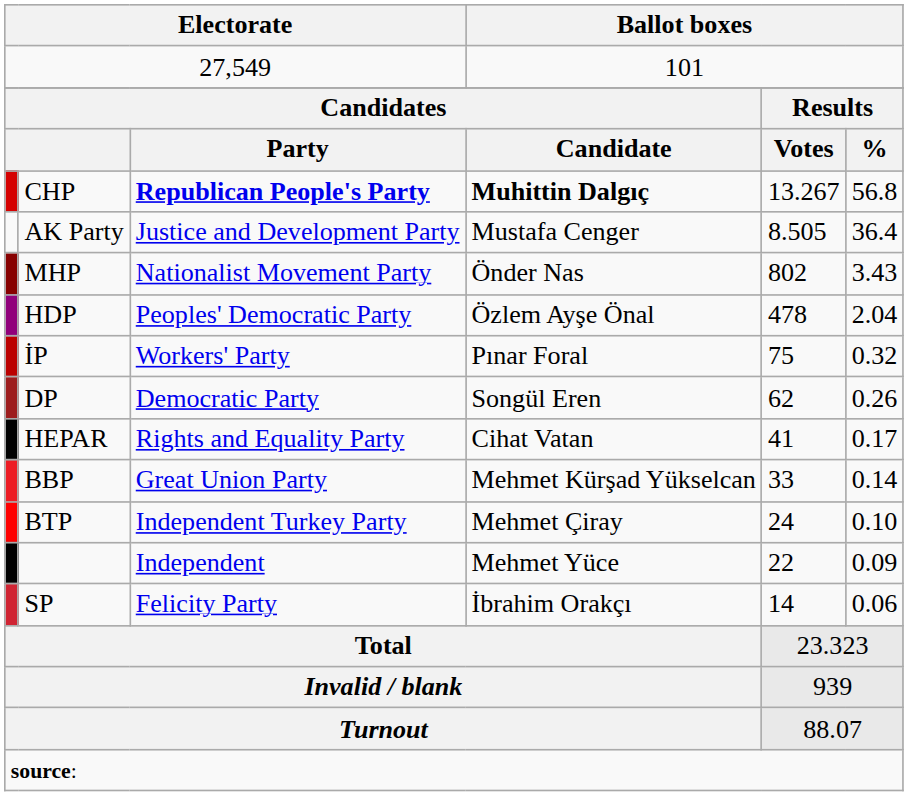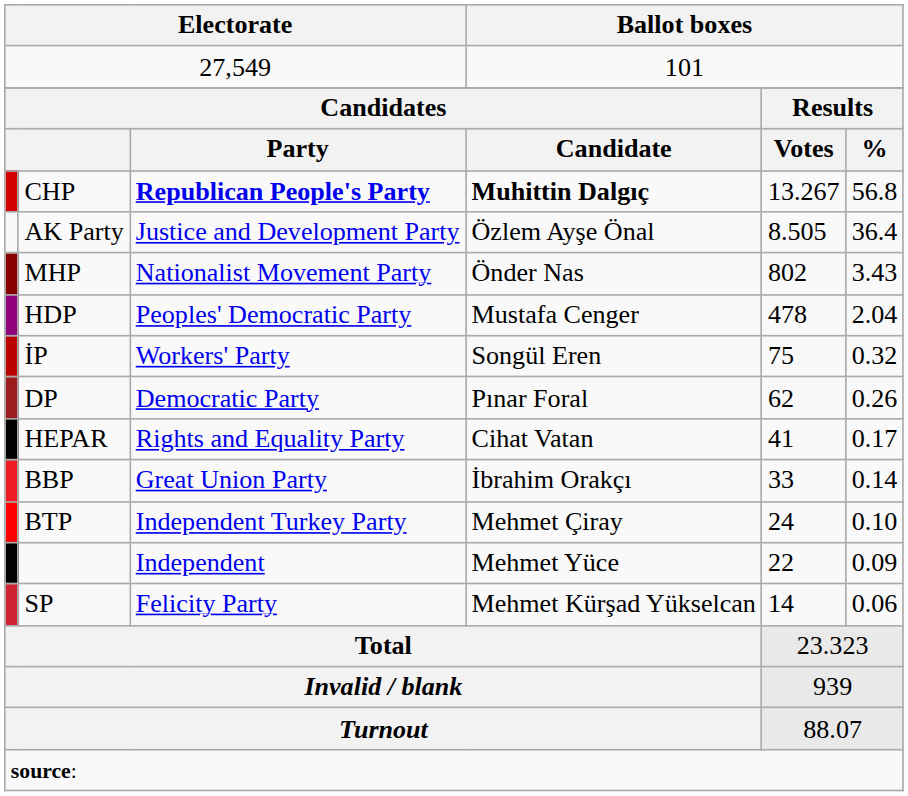(555, 231) Mustafa Cenger -> (563, 231) Özlem Ayşe Önal
(563, 314) Özlem Ayşe Önal -> (555, 314) Mustafa Cenger
(530, 356) Pınar Foral -> (536, 356) Songül Eren
(536, 397) Songül Eren -> (530, 397) Pınar Foral
(614, 480) Mehmet Kürşad Yükselcan -> (552, 480) İbrahim Orakçı
(552, 604) İbrahim Orakçı -> (614, 604) Mehmet Kürşad Yükselcan
